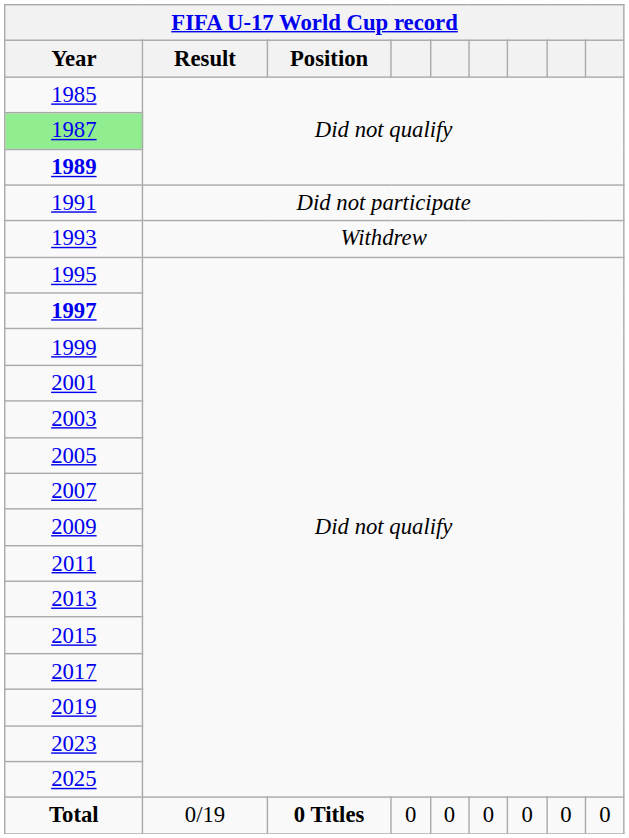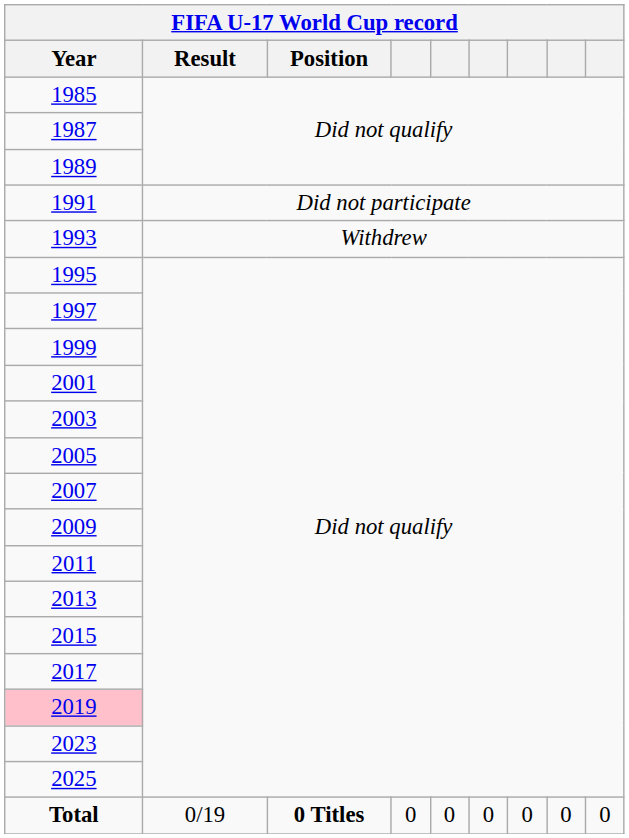(74, 130) lightgreen background -> (74, 130) no background
(74, 166) bold -> (74, 166) normal
(74, 310) bold -> (74, 310) normal
(74, 707) no background -> (74, 707) pink background
